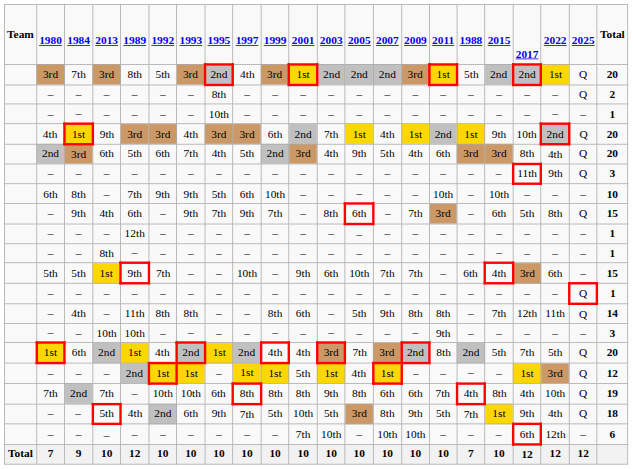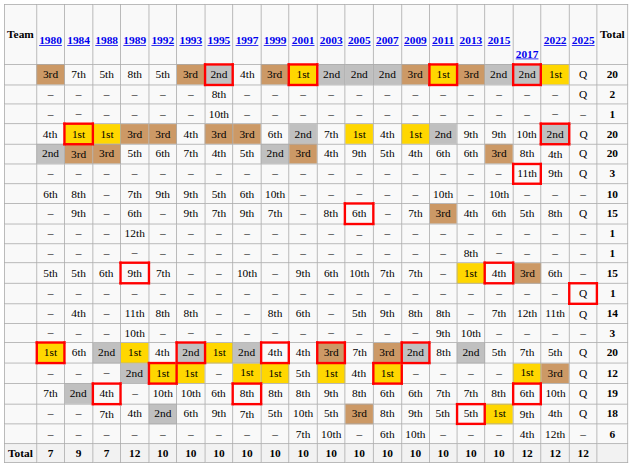columns swapped: (471, 41) <-> (107, 41)
(527, 394) 4th -> (527, 394) 6th
(387, 434) 10th -> (387, 434) 6th
(527, 434) 6th -> (527, 434) 4th
